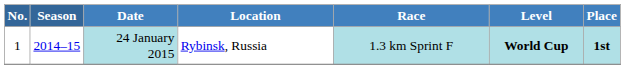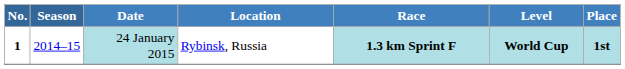(17, 45) normal -> (17, 45) bold
(411, 45) normal -> (411, 45) bold
